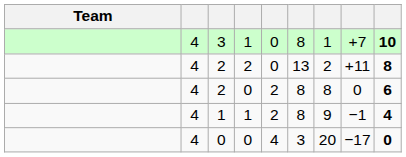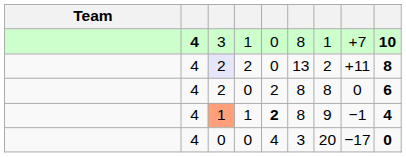(195, 41) normal -> (195, 41) bold
(221, 66) no background -> (221, 66) lavender background
(221, 115) no background -> (221, 115) lightsalmon background
(274, 115) normal -> (274, 115) bold
